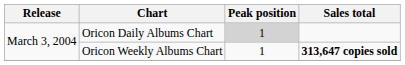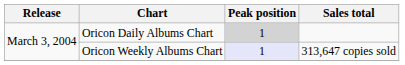(262, 51) no background -> (262, 51) lavender background
(349, 51) bold -> (349, 51) normal
